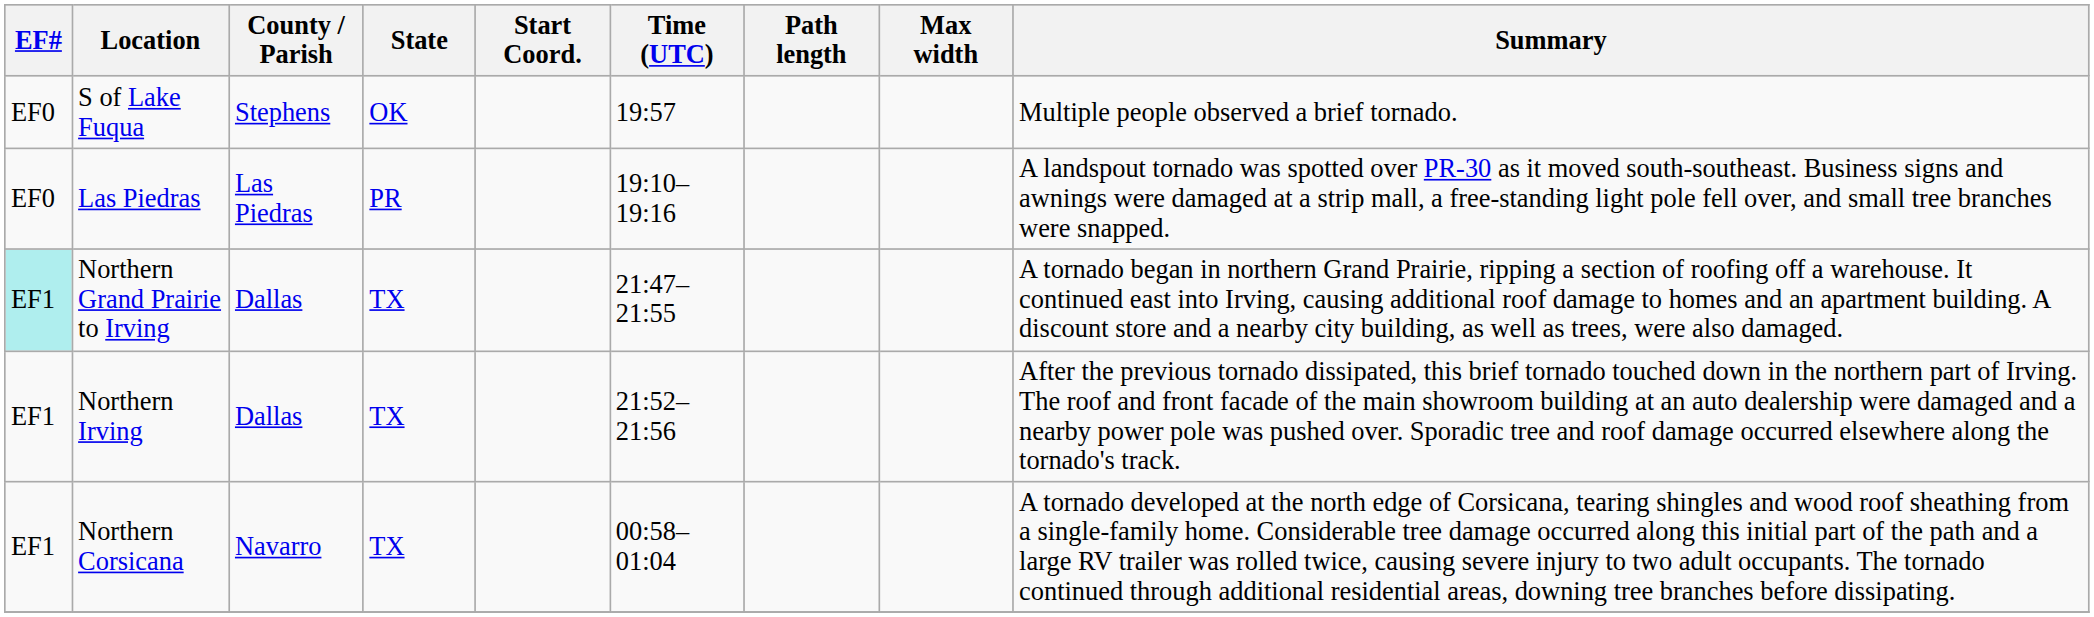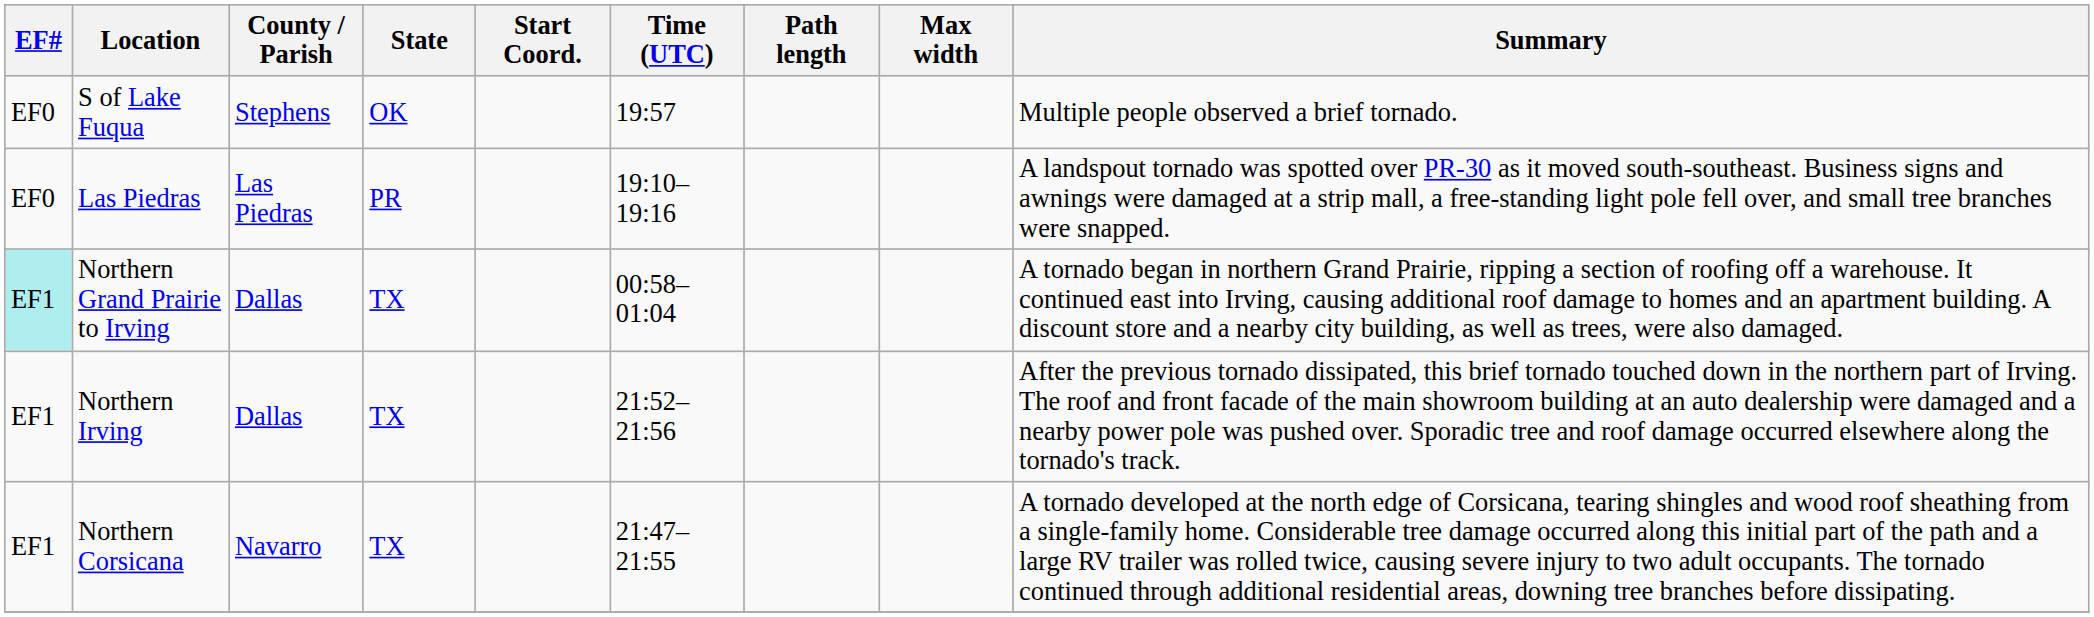(652, 299) 21:47–21:55 -> (652, 299) 00:58–01:04
(652, 546) 00:58–01:04 -> (652, 546) 21:47–21:55
